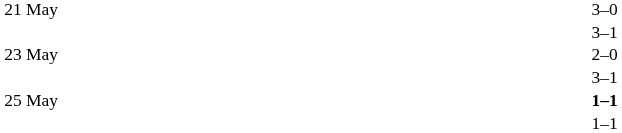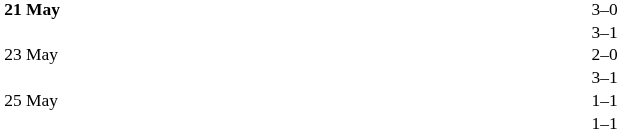(31, 9) normal -> (32, 9) bold
(605, 100) bold -> (605, 100) normal
